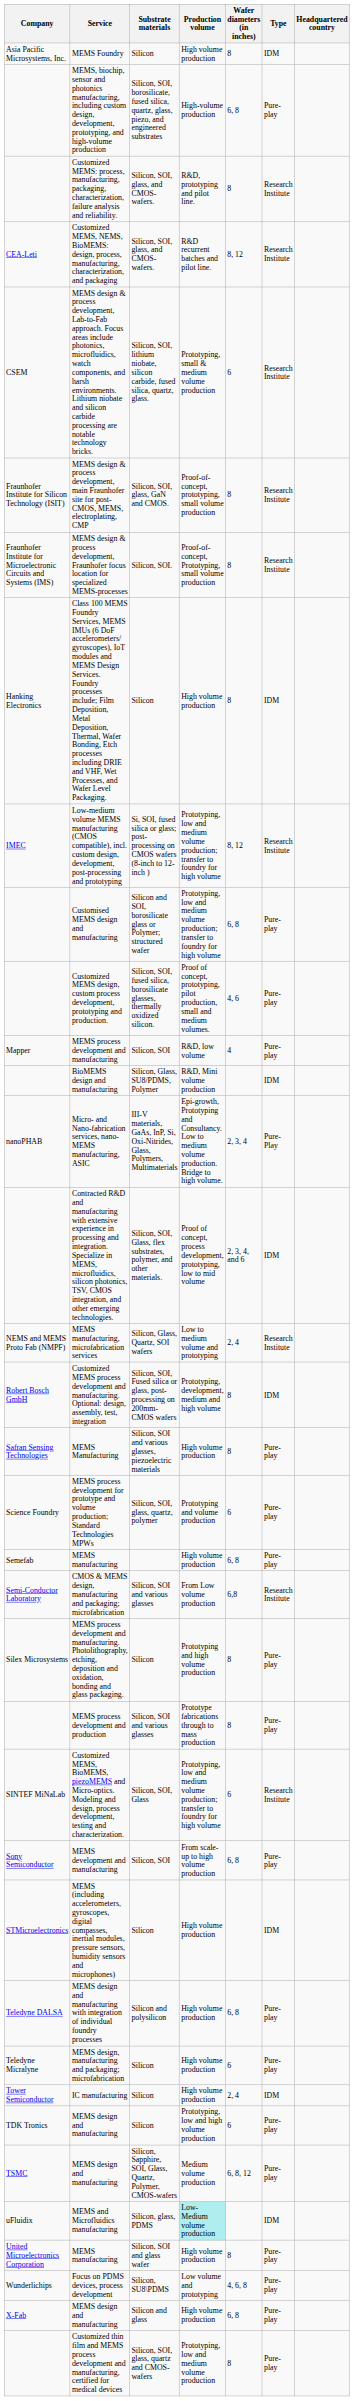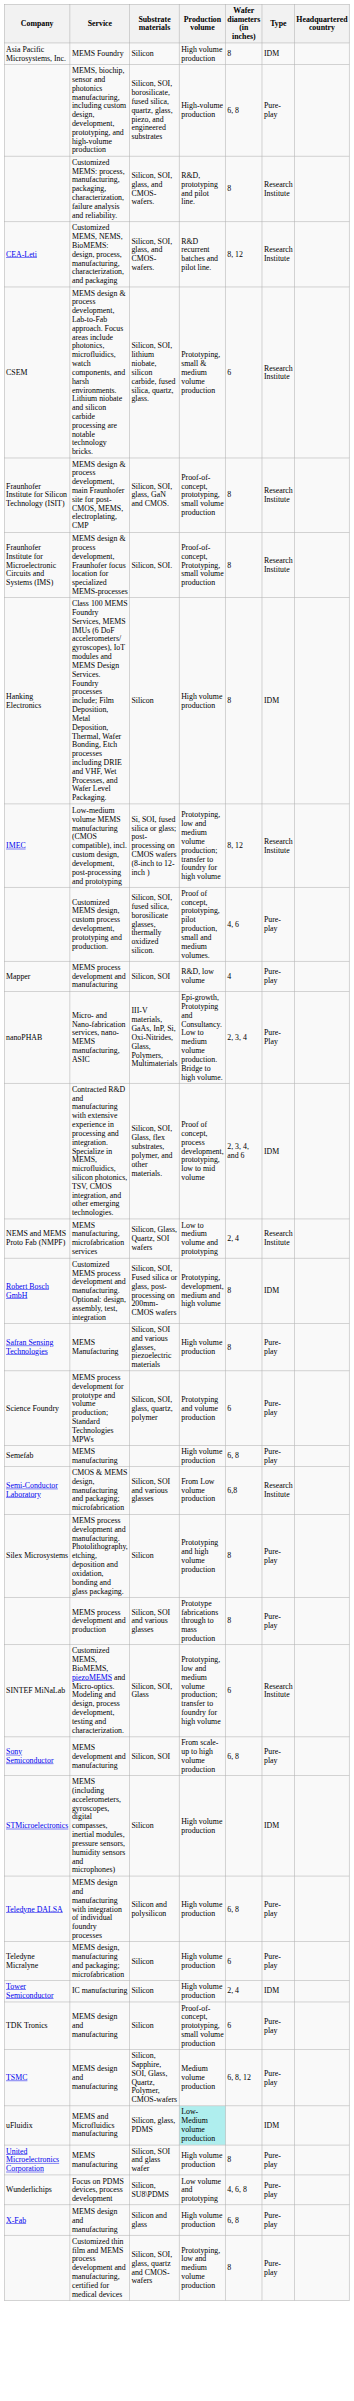- row: (37, 924)
- row: (37, 1081)
(202, 2125) Prototyping, low and high volume production -> (202, 2025) Proof-of-concept, prototyping, small volume production
